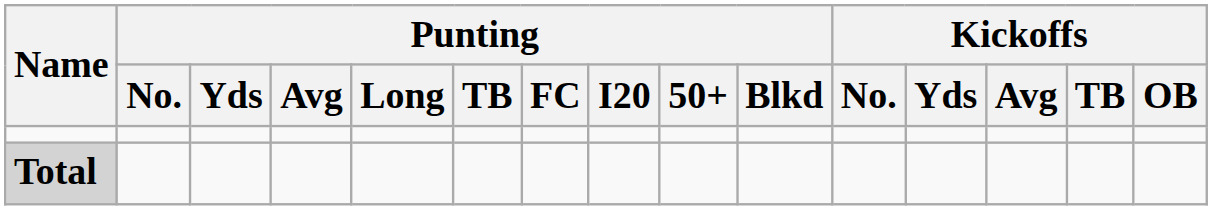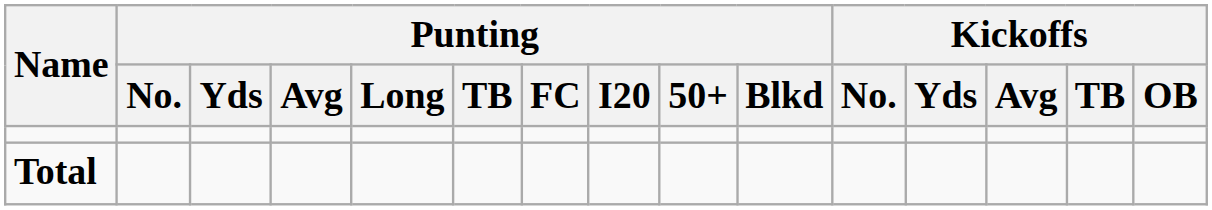(55, 172) lightgrey background -> (55, 172) no background
